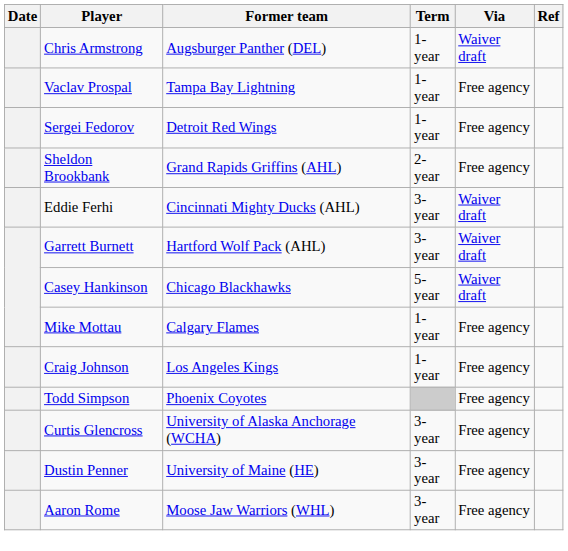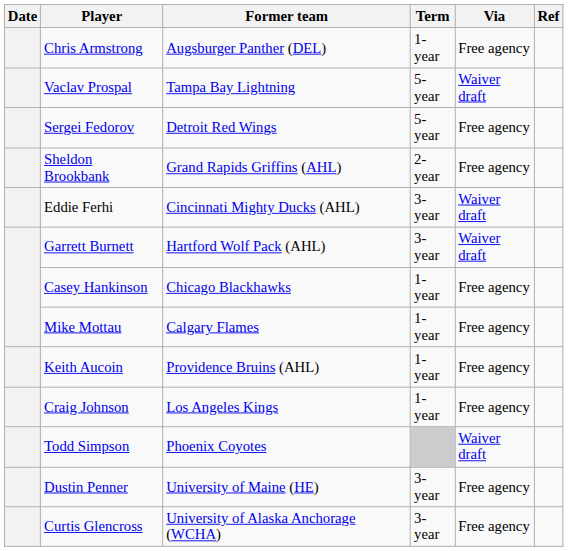(479, 47) Waiver draft -> (494, 47) Free agency
(427, 87) 1-year -> (427, 87) 5-year
(494, 87) Free agency -> (479, 87) Waiver draft
(427, 127) 1-year -> (427, 127) 5-year
(427, 287) 5-year -> (427, 287) 1-year
(479, 287) Waiver draft -> (494, 287) Free agency
+ row: (84, 367)
(494, 398) Free agency -> (479, 446) Waiver draft
rows swapped: (93, 430) <-> (86, 470)
- row: (82, 510)
